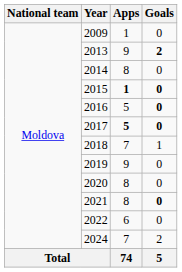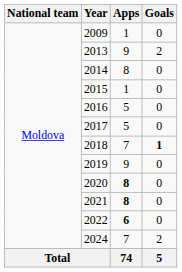(159, 51) bold -> (159, 51) normal
(126, 88) bold -> (126, 88) normal
(159, 88) bold -> (159, 88) normal
(159, 107) bold -> (159, 107) normal
(126, 126) bold -> (126, 126) normal
(159, 126) bold -> (159, 126) normal
(159, 145) normal -> (159, 145) bold
(126, 182) normal -> (126, 182) bold
(126, 201) normal -> (126, 201) bold
(159, 201) bold -> (159, 201) normal
(126, 220) normal -> (126, 220) bold
